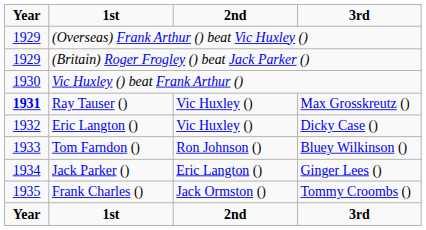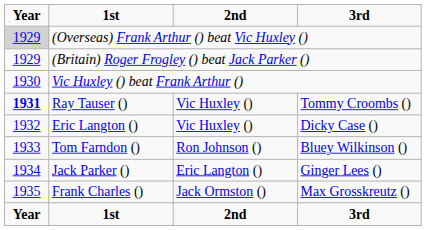(27, 37) no background -> (27, 37) lightgrey background
(355, 103) Max Grosskreutz () -> (356, 103) Tommy Croombs ()
(356, 192) Tommy Croombs () -> (355, 192) Max Grosskreutz ()
